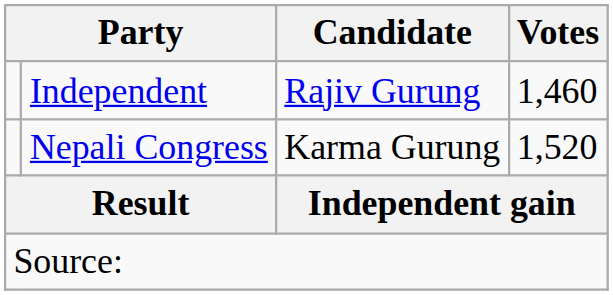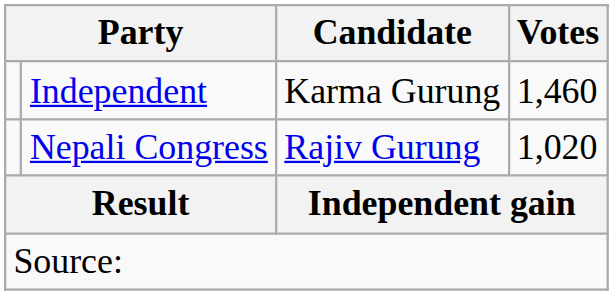(382, 89) Rajiv Gurung -> (392, 89) Karma Gurung
(392, 146) Karma Gurung -> (382, 146) Rajiv Gurung
(557, 146) 1,520 -> (557, 146) 1,020
